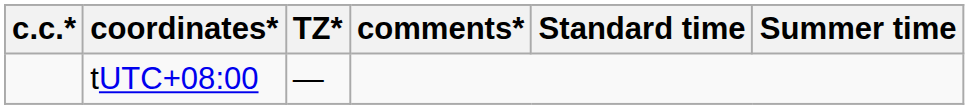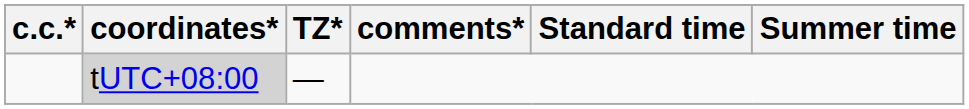(174, 78) no background -> (174, 78) lightgrey background
